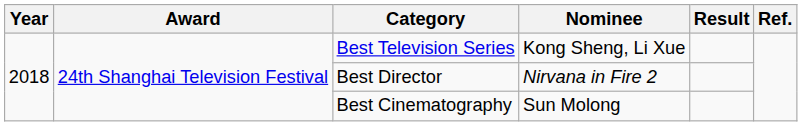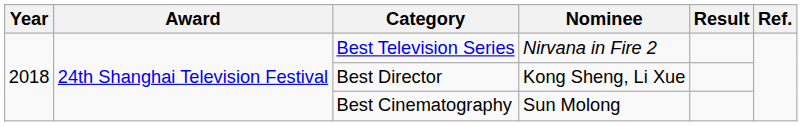(604, 47) Kong Sheng, Li Xue -> (590, 47) Nirvana in Fire 2
(590, 76) Nirvana in Fire 2 -> (604, 76) Kong Sheng, Li Xue
